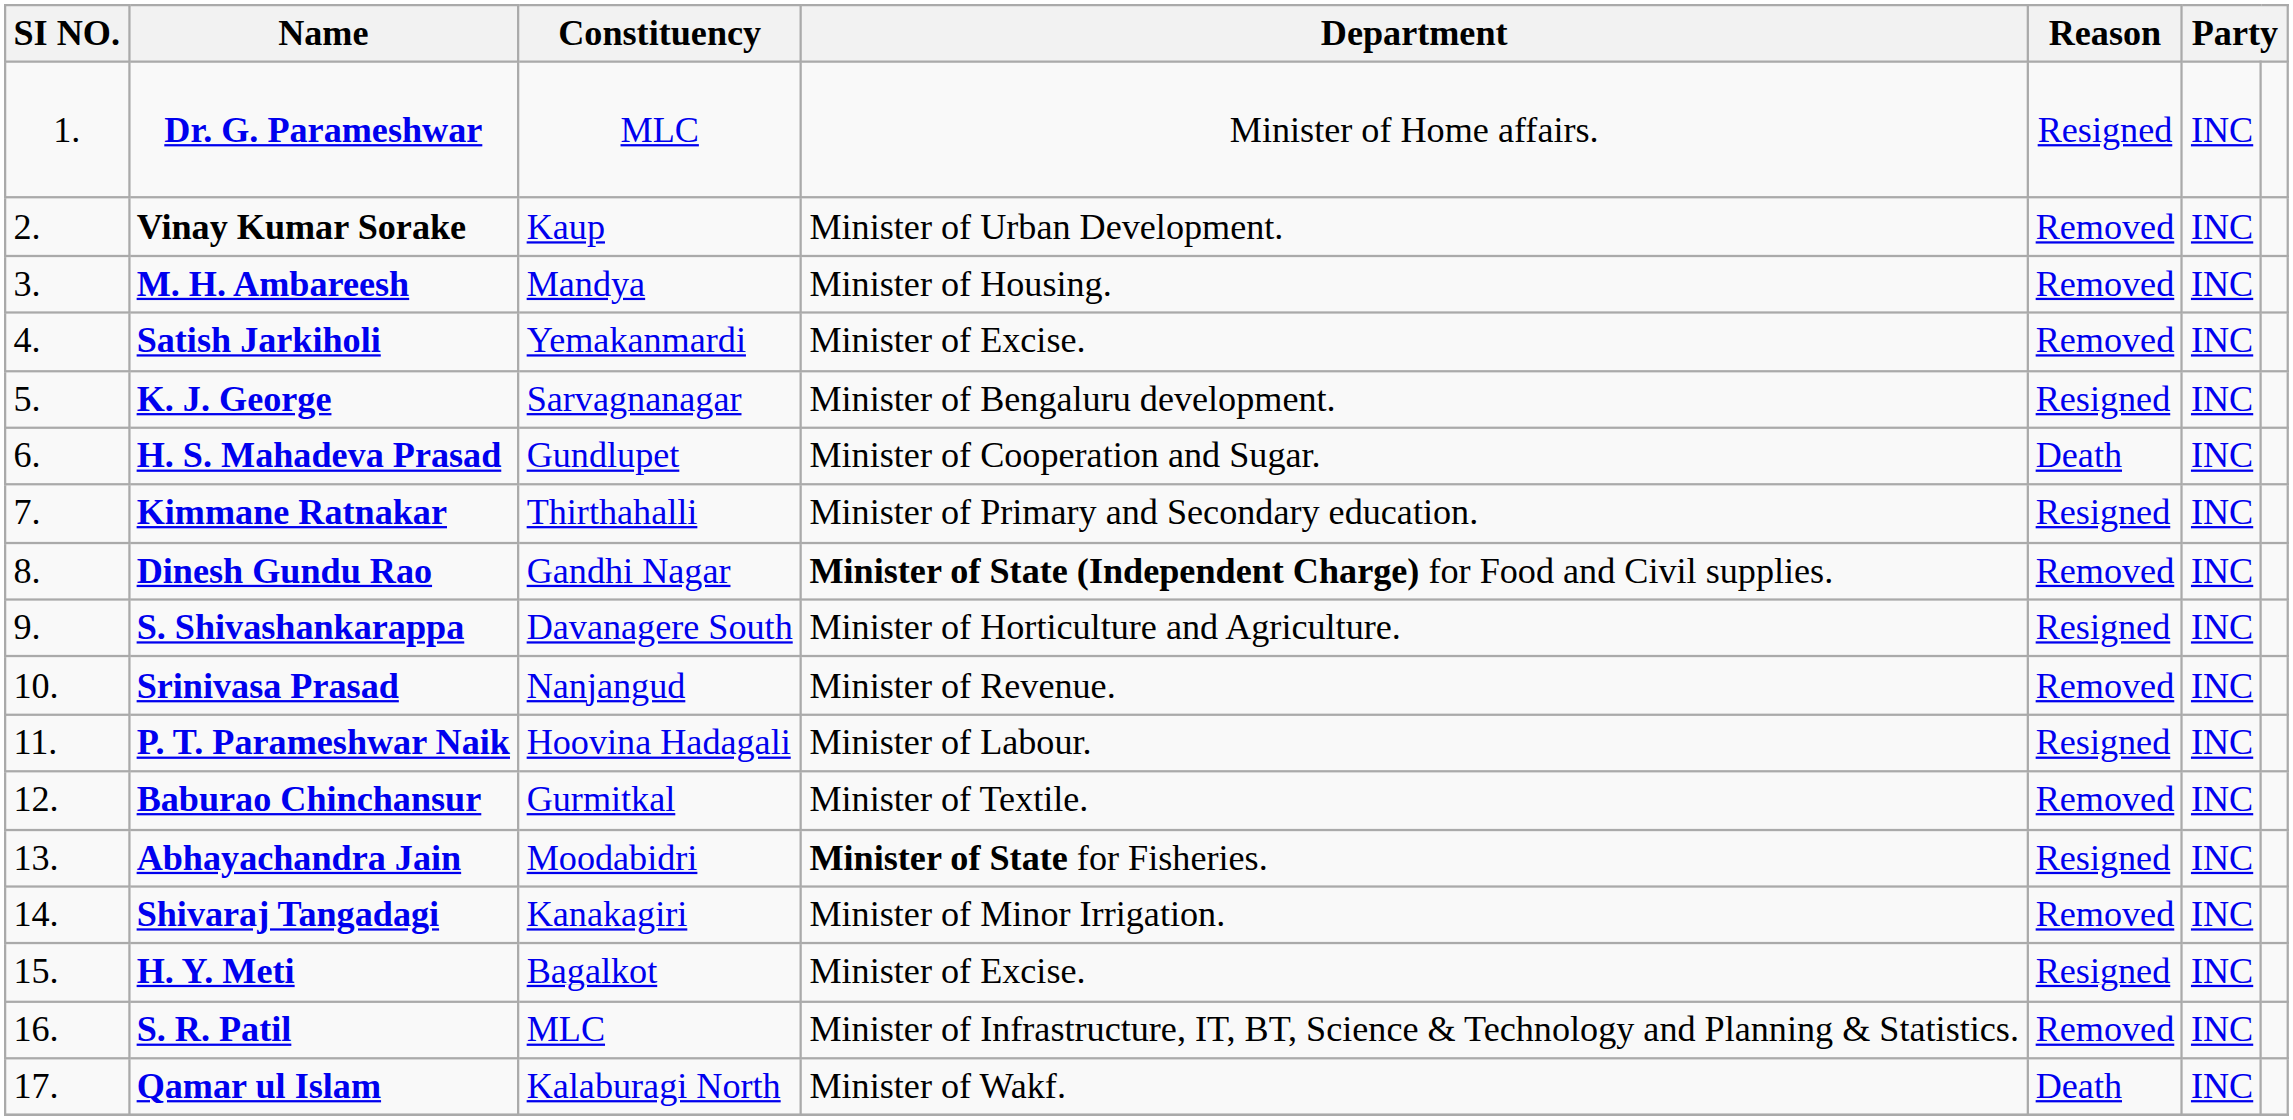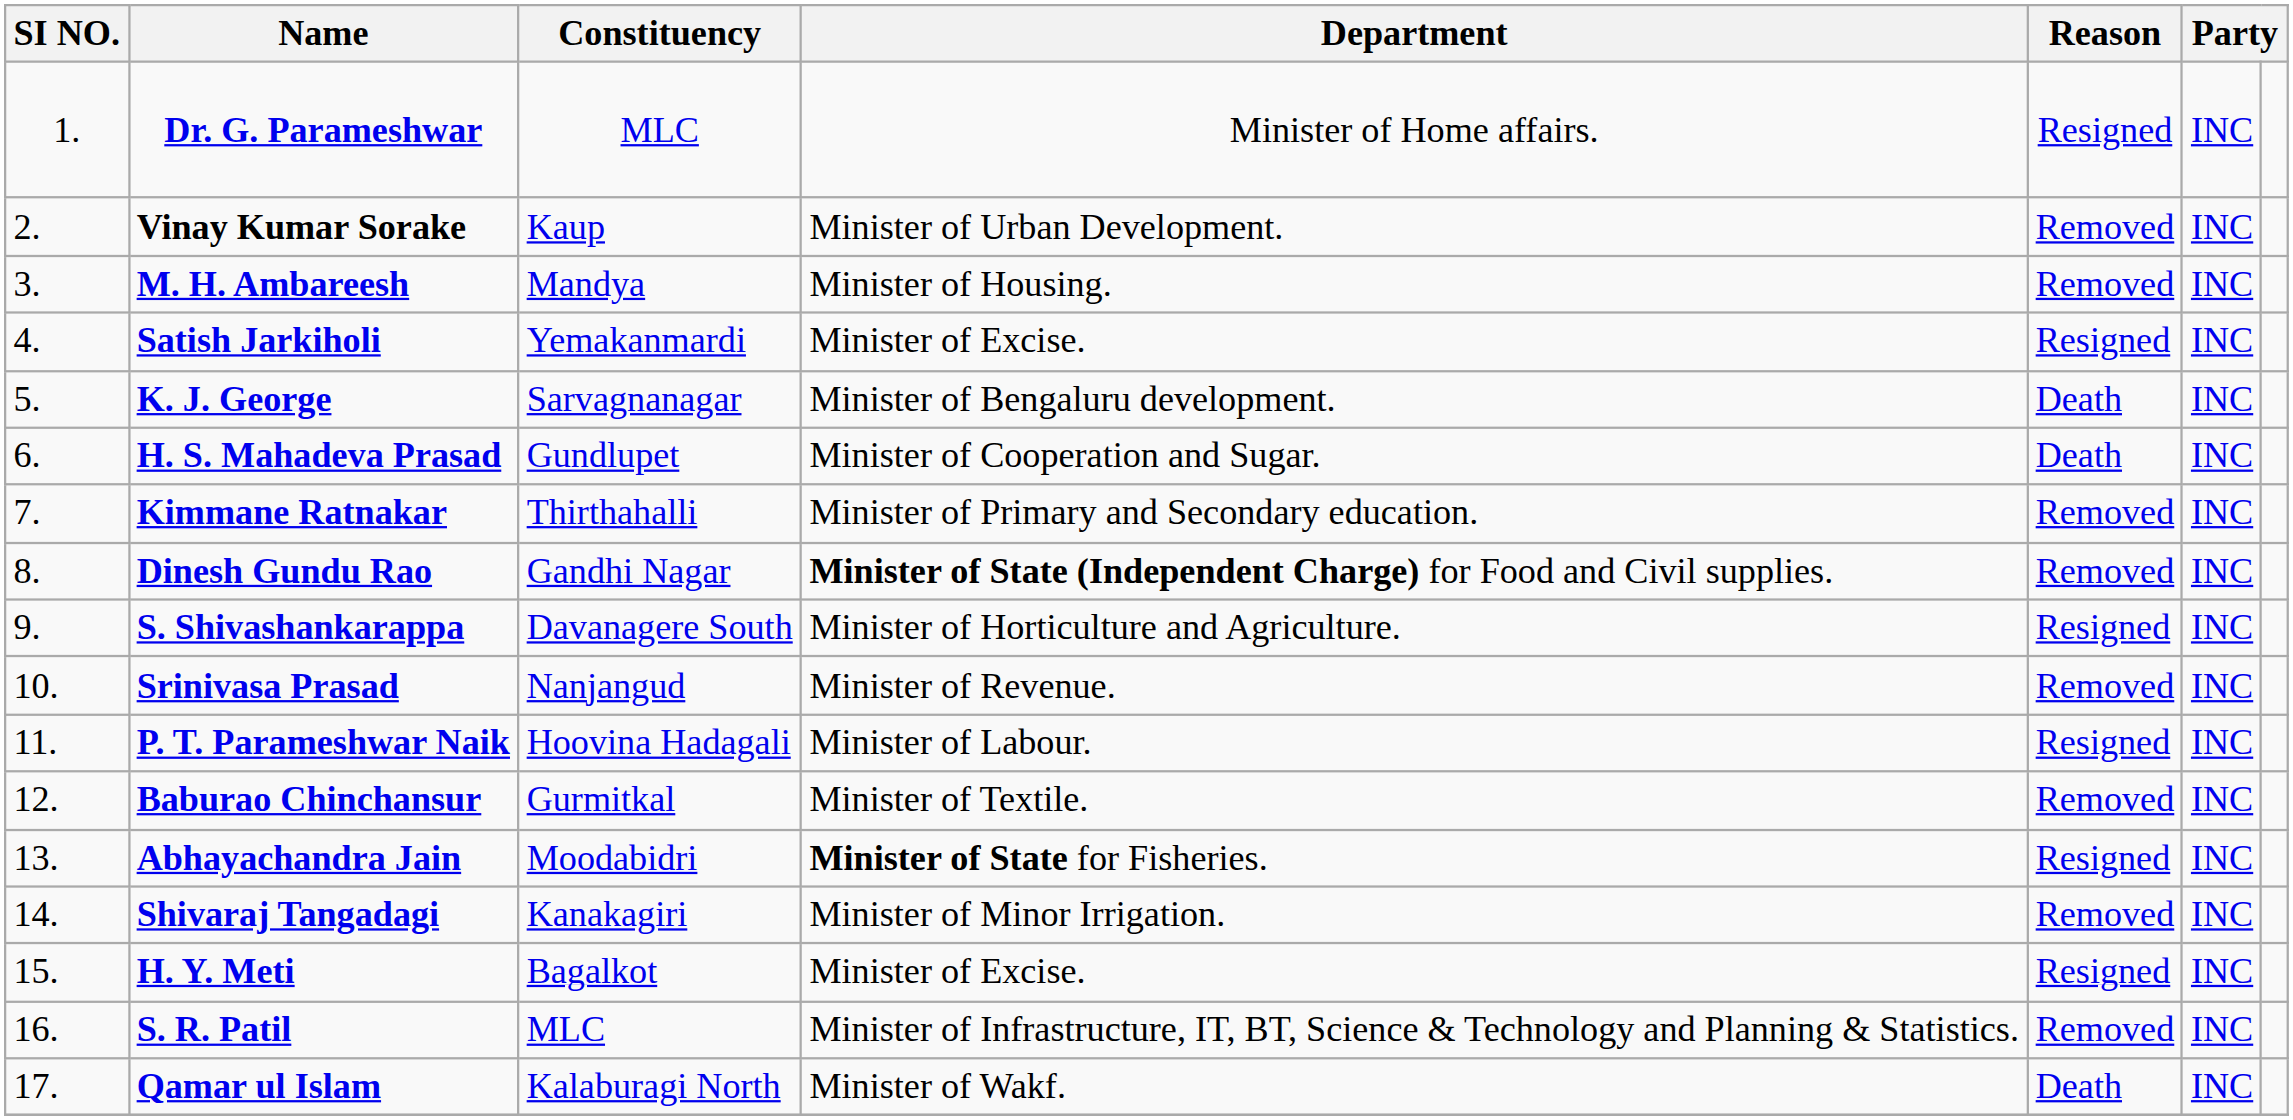(2105, 340) Removed -> (2103, 340) Resigned
(2103, 398) Resigned -> (2079, 398) Death
(2103, 512) Resigned -> (2105, 512) Removed
